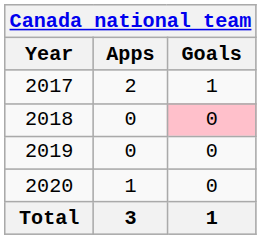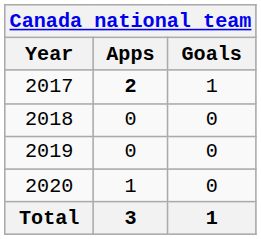(130, 87) normal -> (130, 87) bold
(212, 120) pink background -> (212, 120) no background
